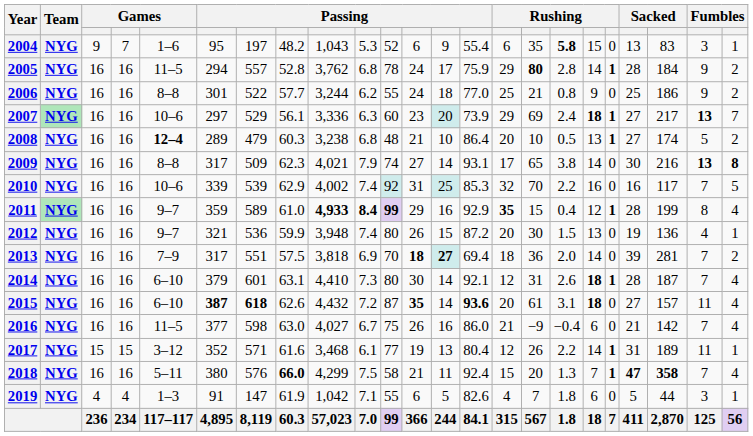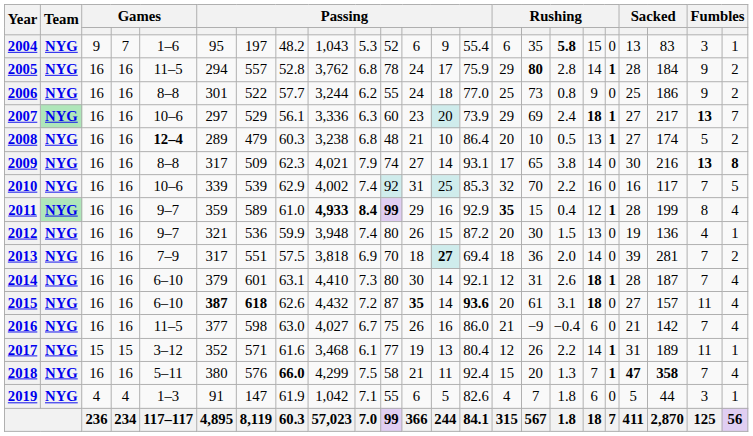(536, 92) 21 -> (536, 92) 73
(416, 256) bold -> (416, 256) normal
